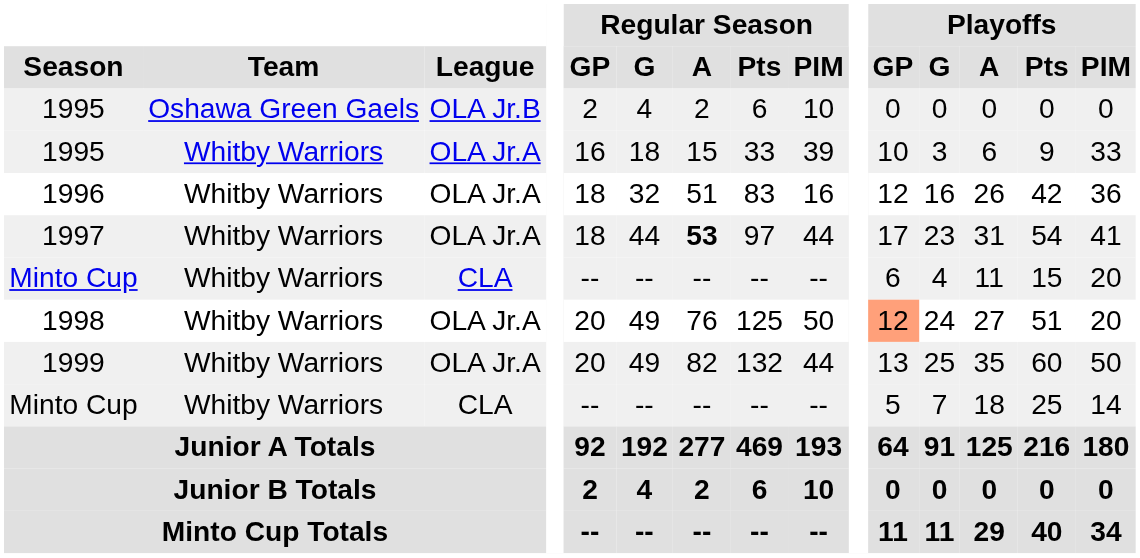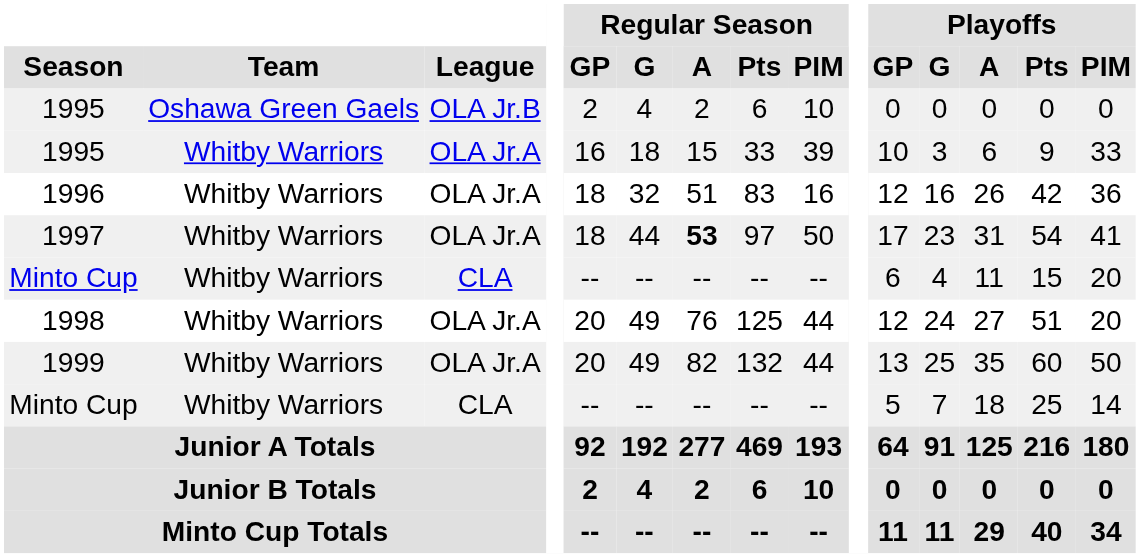(819, 235) 44 -> (819, 235) 50
(819, 320) 50 -> (819, 320) 44
(893, 320) lightsalmon background -> (893, 320) no background
